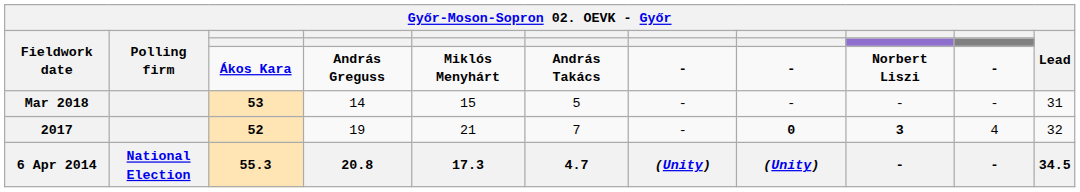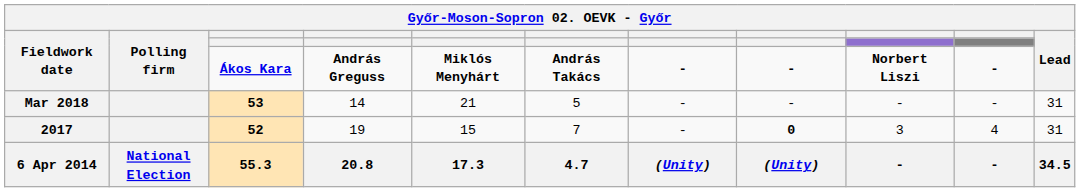(468, 104) 15 -> (468, 104) 21
(468, 130) 21 -> (468, 130) 15
(900, 129) bold -> (900, 130) normal
(1055, 130) 32 -> (1055, 130) 31
